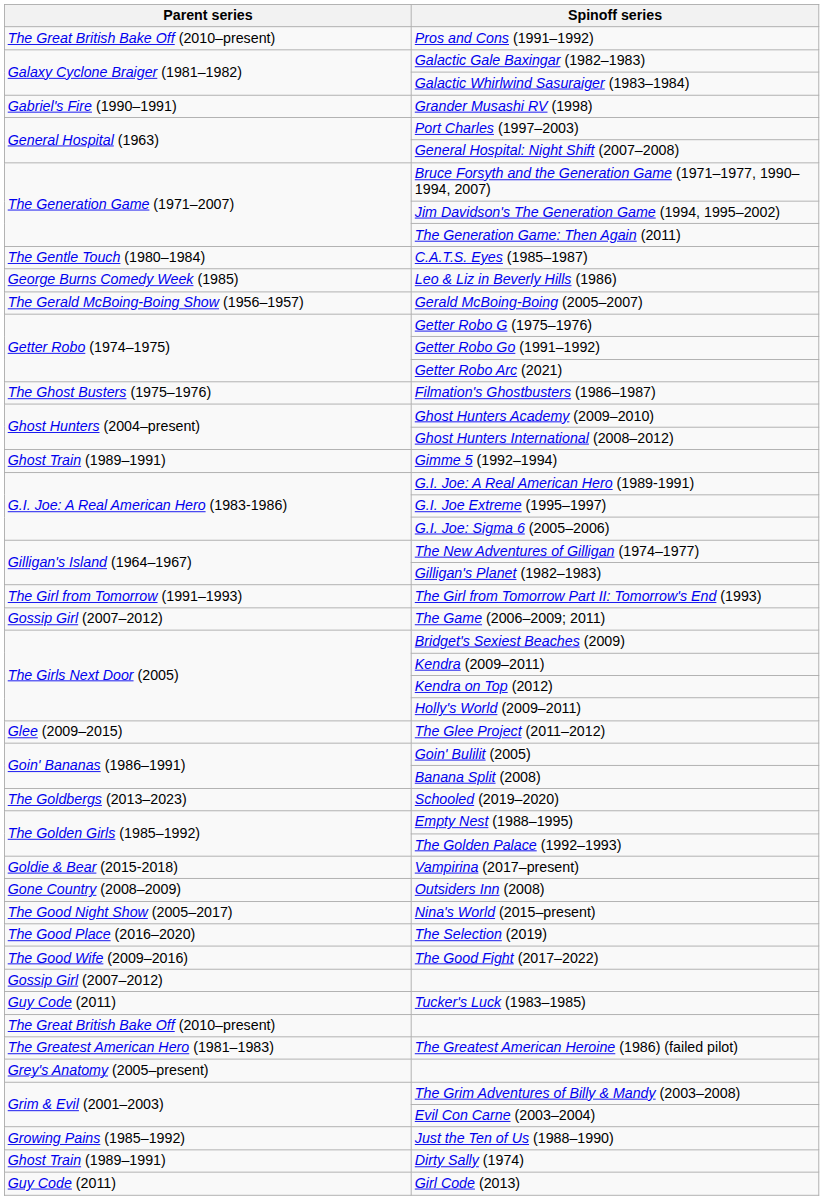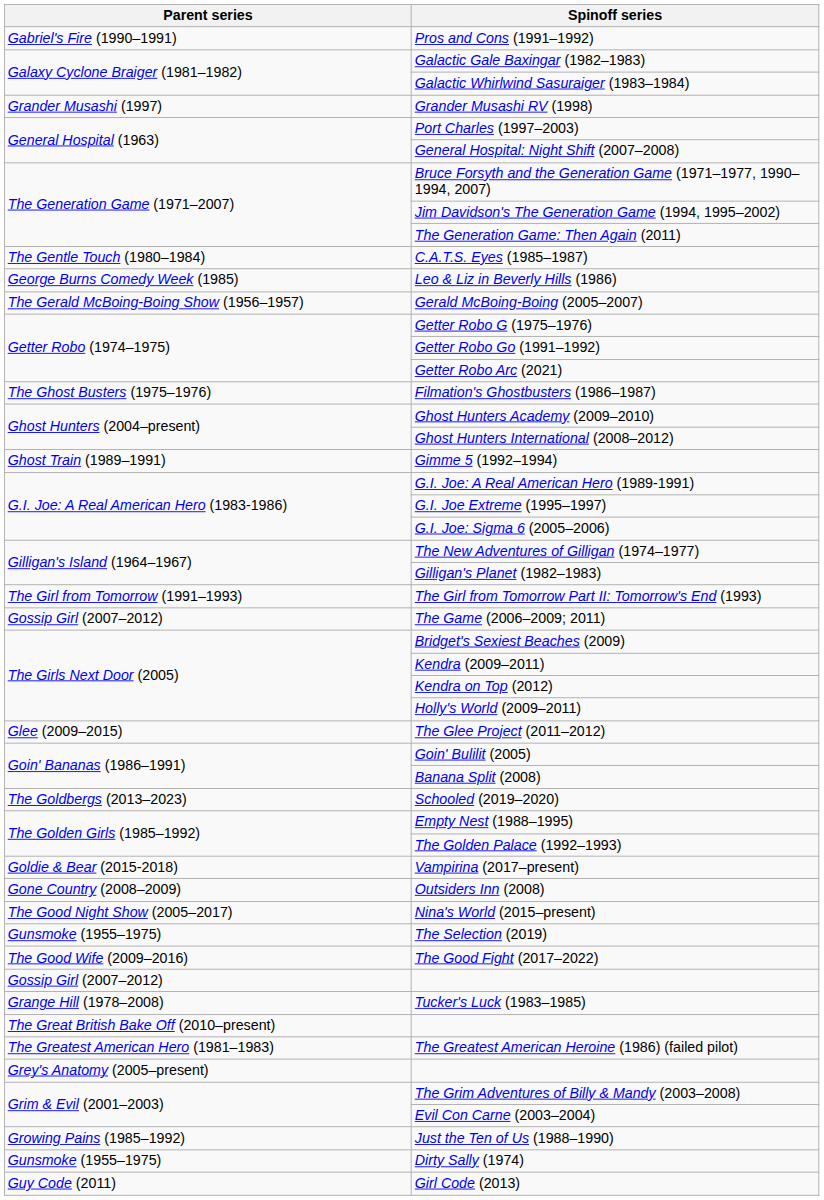(141, 38) The Great British Bake Off (2010–present) -> (92, 38) Gabriel's Fire (1990–1991)
(92, 106) Gabriel's Fire (1990–1991) -> (85, 106) Grander Musashi (1997)
(102, 935) The Good Place (2016–2020) -> (85, 935) Gunsmoke (1955–1975)
(62, 1002) Guy Code (2011) -> (86, 1002) Grange Hill (1978–2008)
(87, 1160) Ghost Train (1989–1991) -> (85, 1160) Gunsmoke (1955–1975)
